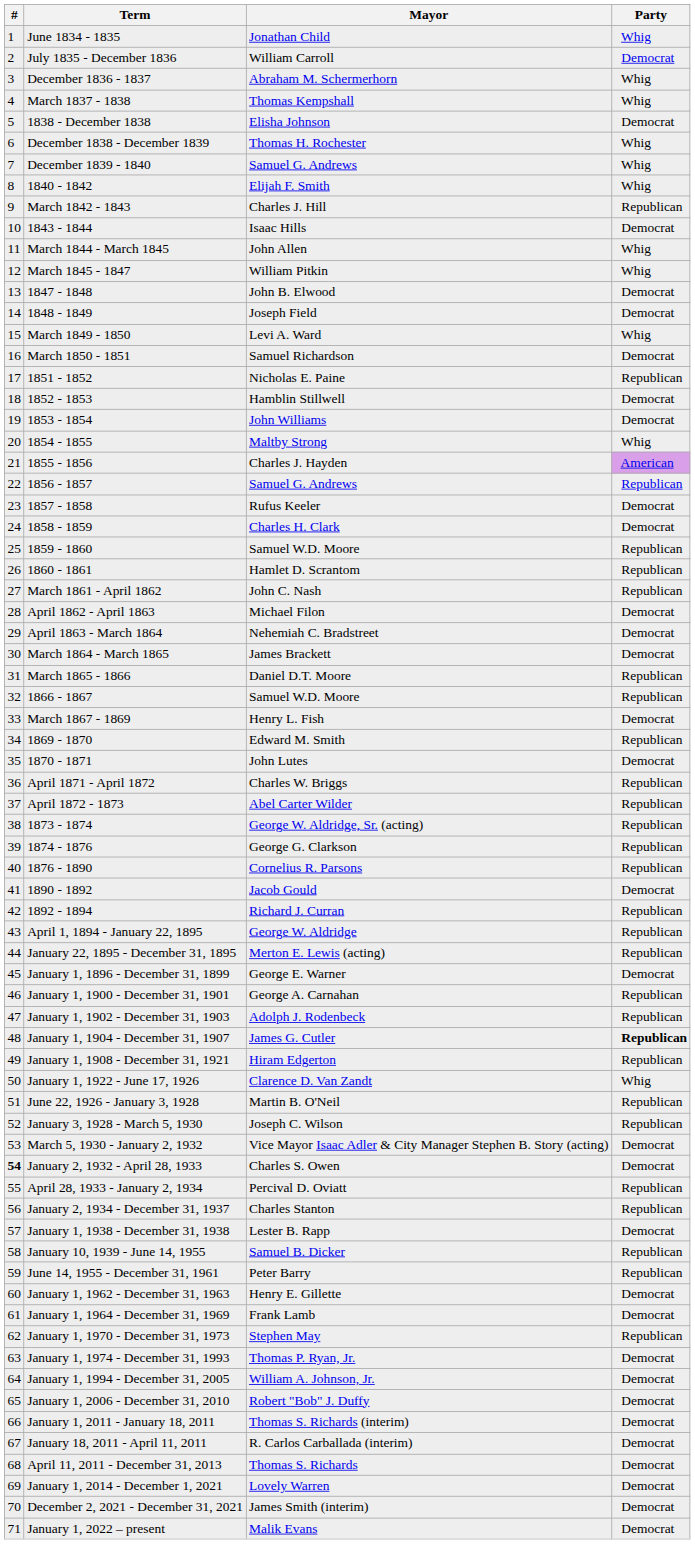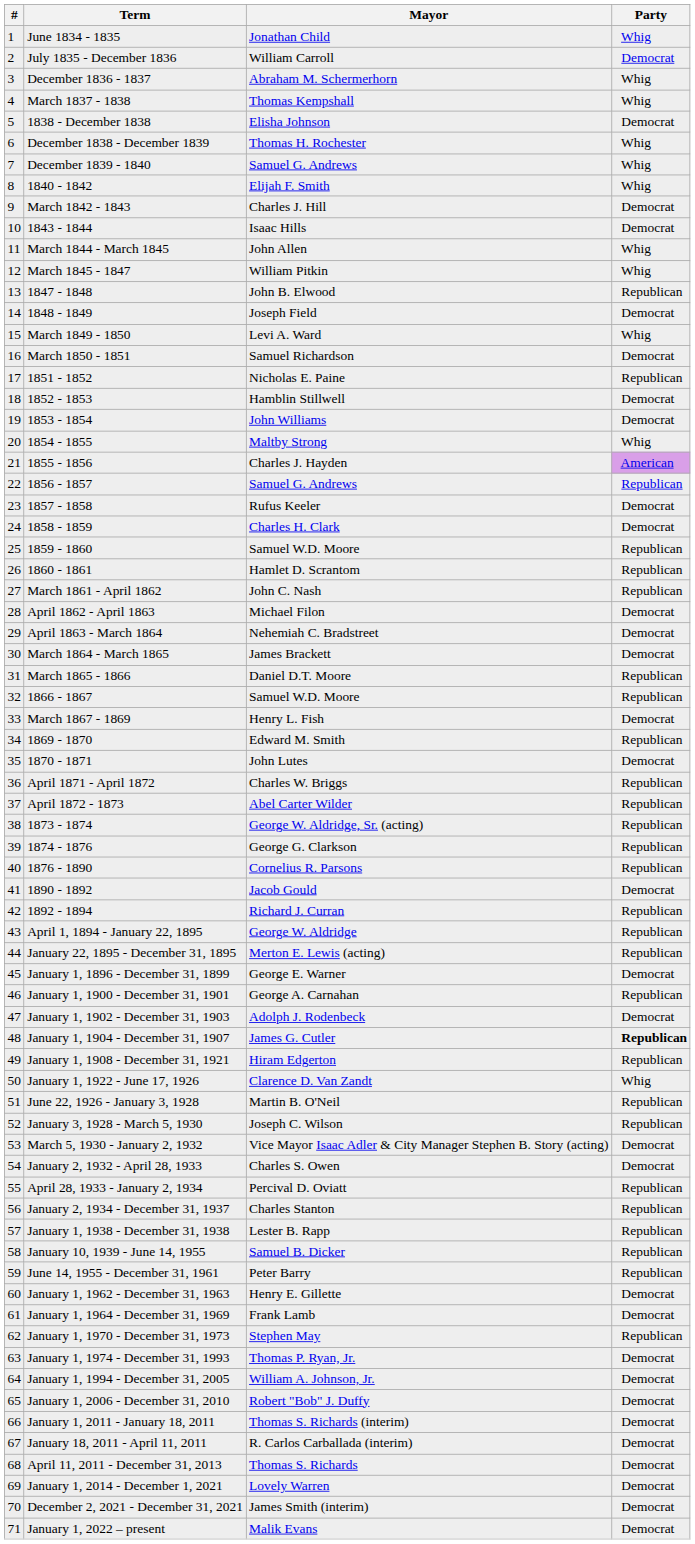(649, 206) Republican -> (644, 206) Democrat
(644, 292) Democrat -> (649, 292) Republican
(649, 1016) Republican -> (644, 1016) Democrat
(14, 1166) bold -> (14, 1166) normal
(644, 1230) Democrat -> (649, 1230) Republican
